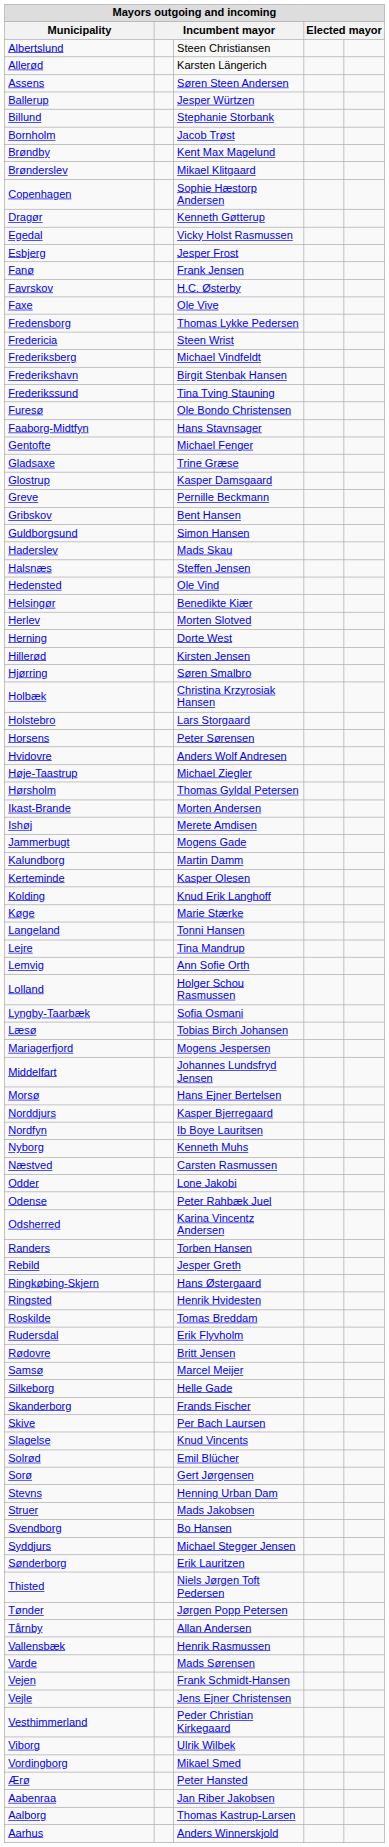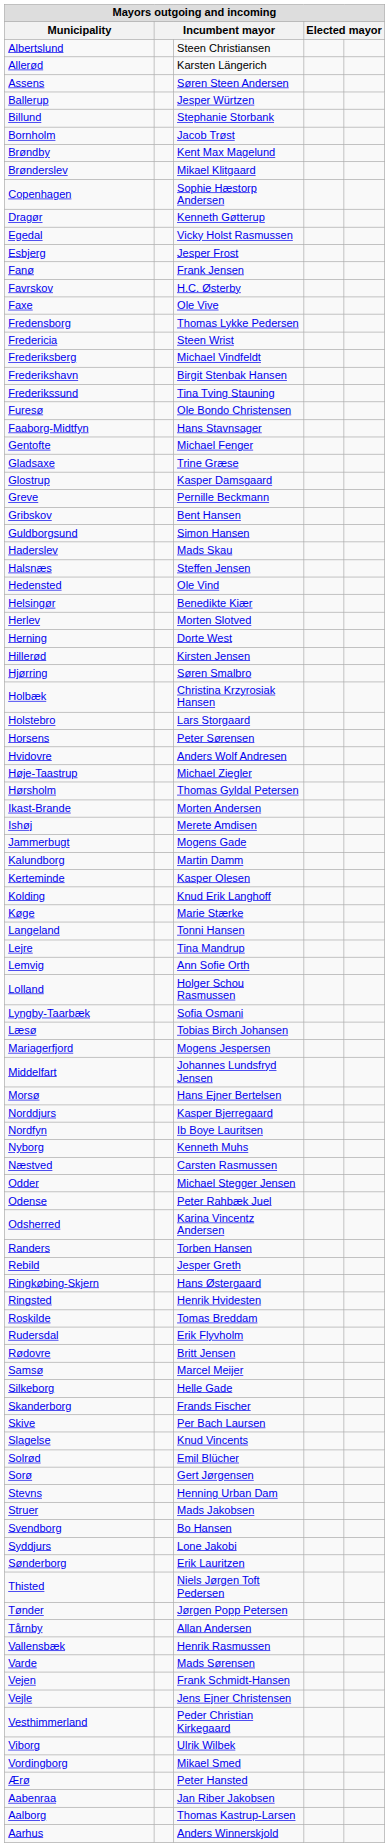(207, 1183) Lone Jakobi -> (236, 1183) Michael Stegger Jensen
(236, 1546) Michael Stegger Jensen -> (207, 1546) Lone Jakobi
